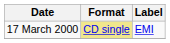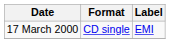(106, 30) khaki background -> (106, 30) no background
